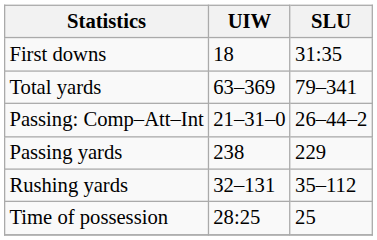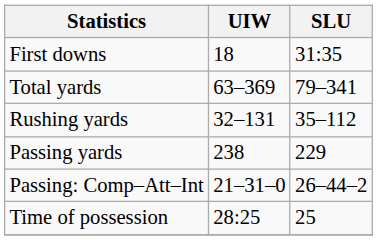rows swapped: (69, 185) <-> (107, 119)
